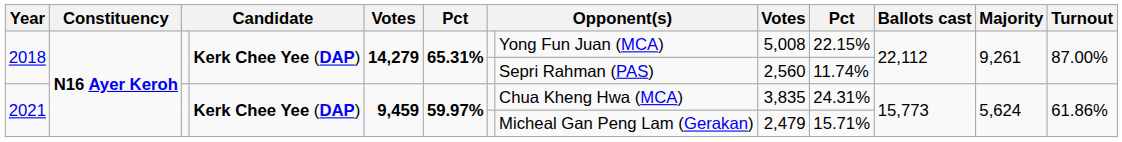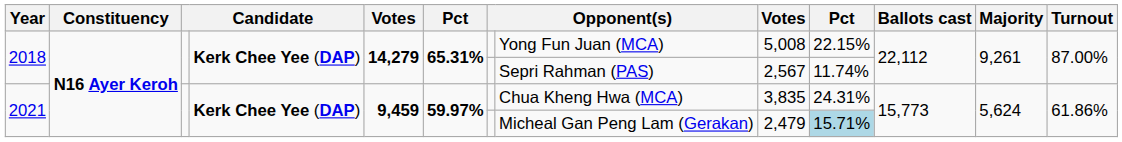(785, 71) 2,560 -> (785, 71) 2,567
(842, 124) no background -> (842, 124) lightblue background
